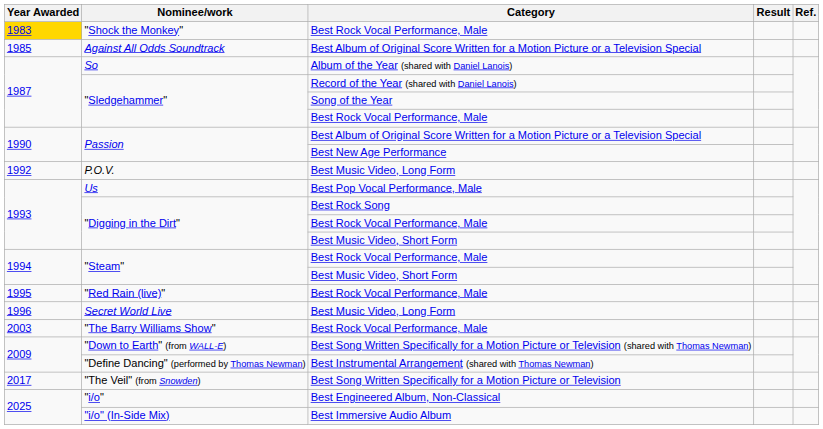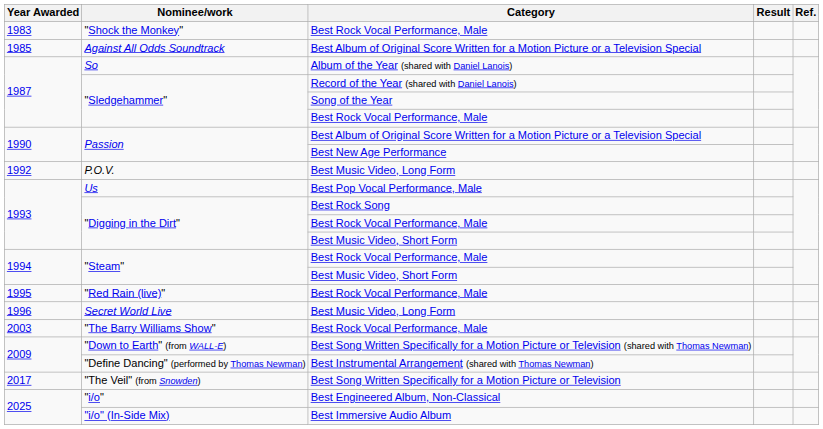(19, 30) gold background -> (19, 30) no background
